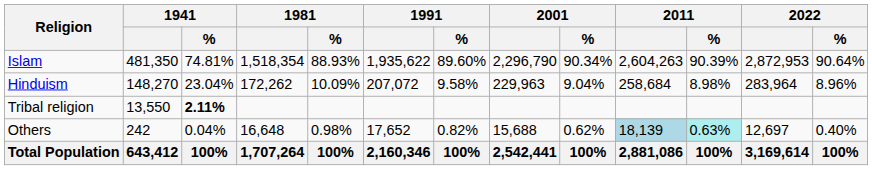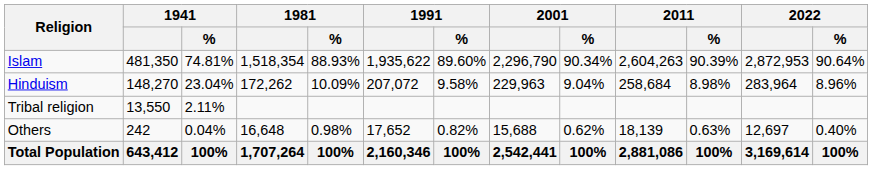(205, 107) bold -> (205, 107) normal
(641, 130) lightblue background -> (641, 130) no background
(710, 130) paleturquoise background -> (710, 130) no background
